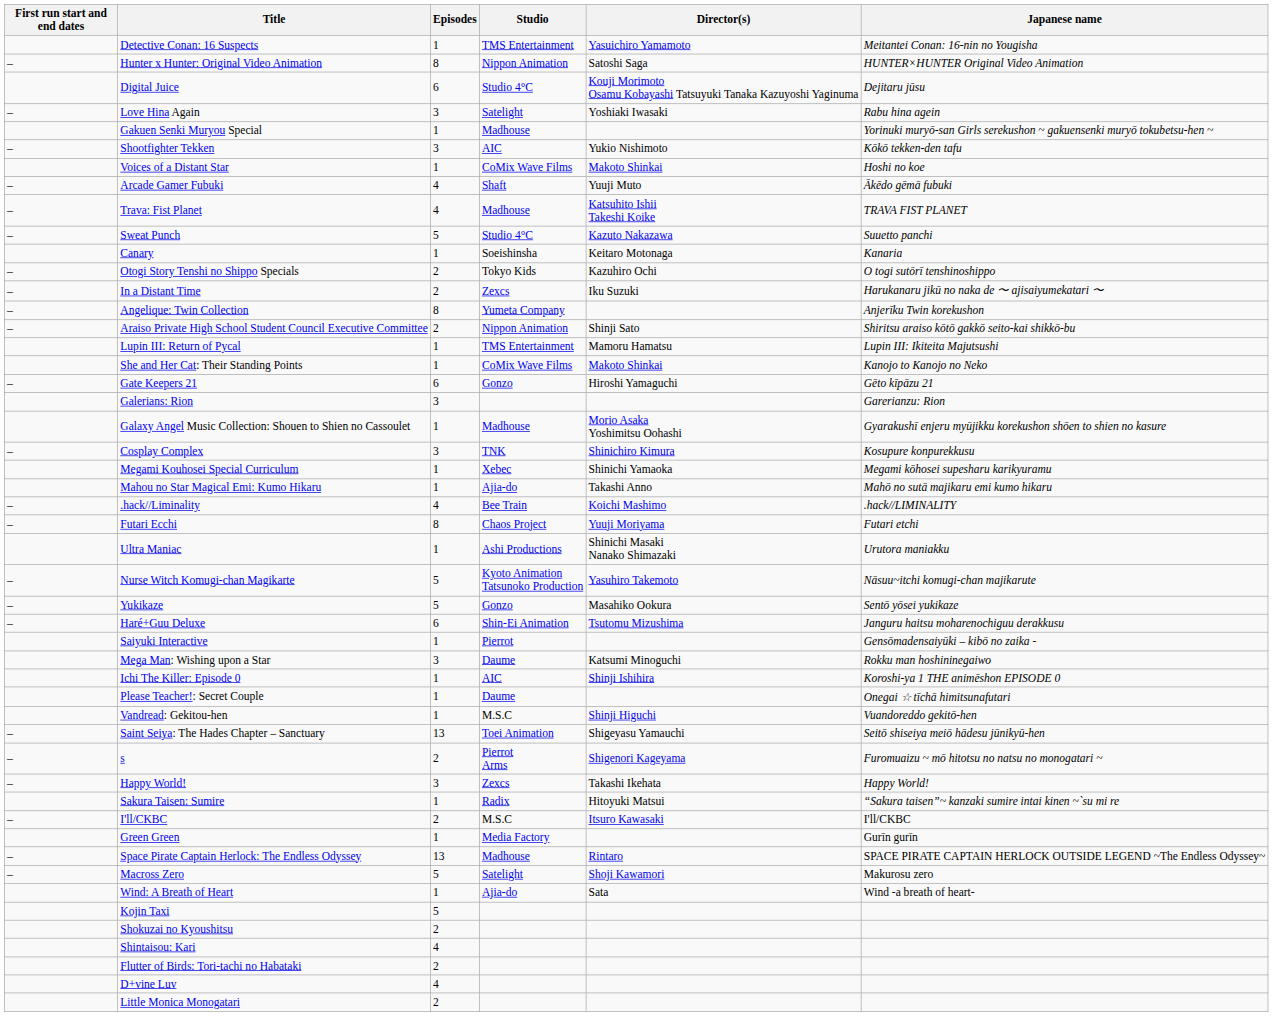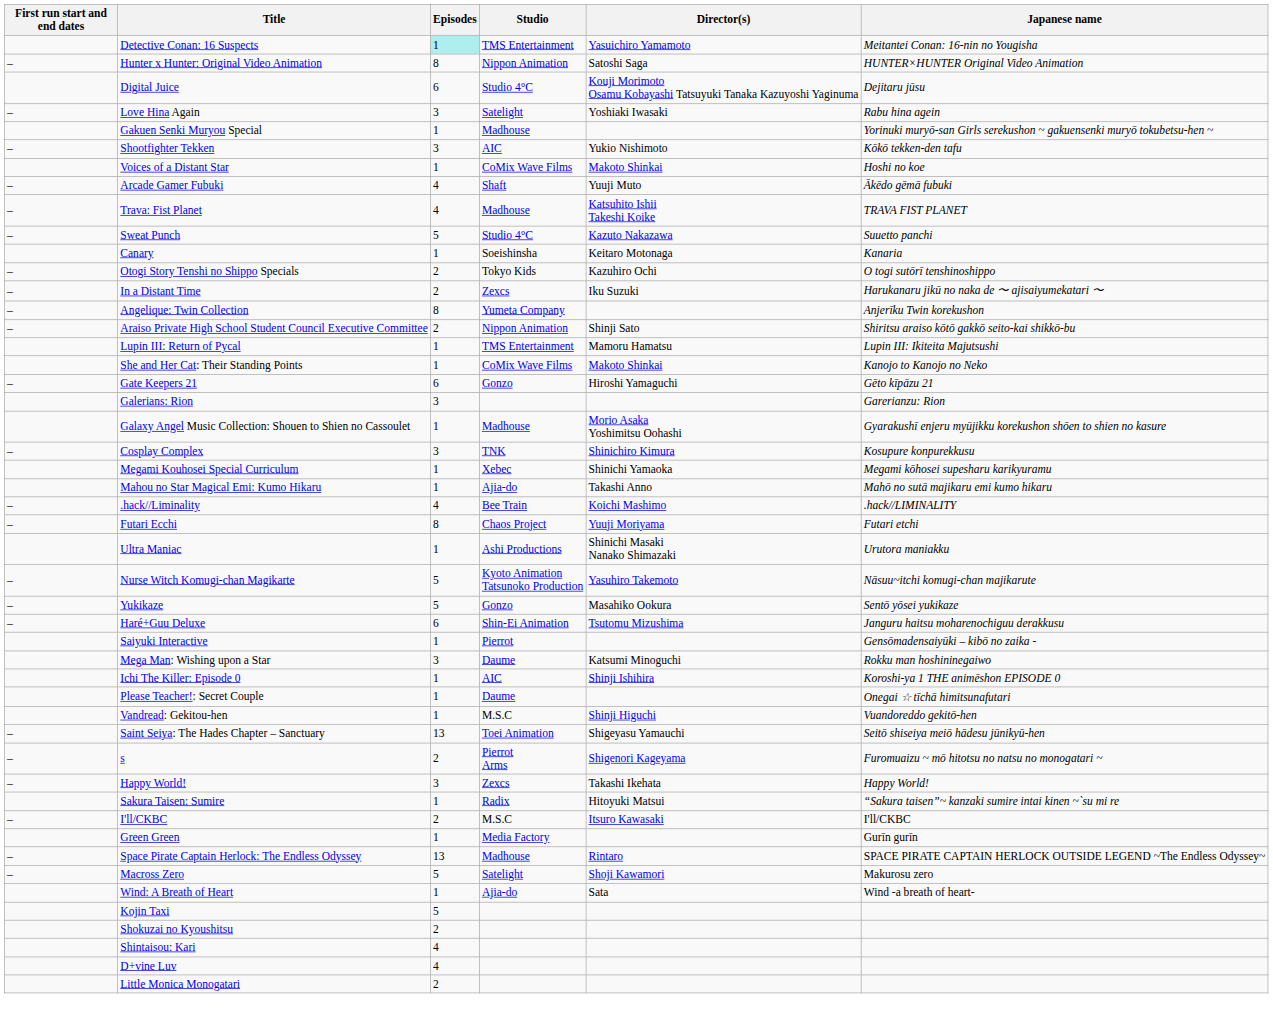(436, 44) no background -> (436, 44) paleturquoise background
- row: (211, 965)
